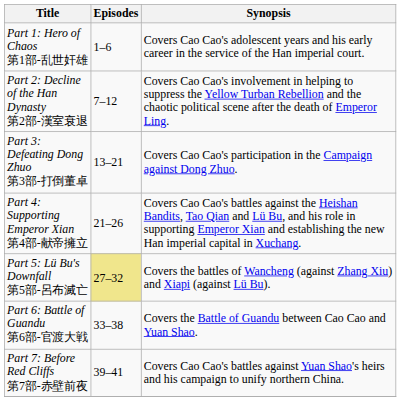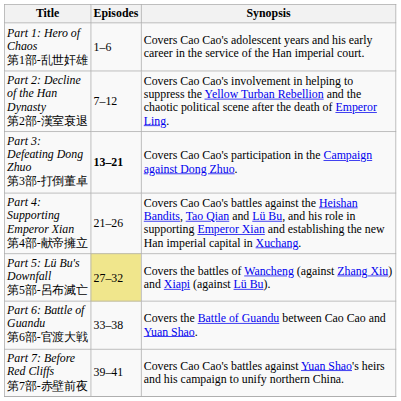(108, 162) normal -> (108, 162) bold
